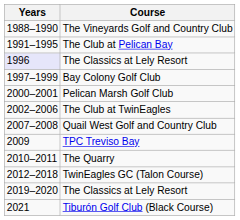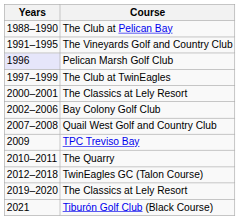(148, 28) The Vineyards Golf and Country Club -> (118, 28) The Club at Pelican Bay
(118, 45) The Club at Pelican Bay -> (148, 45) The Vineyards Golf and Country Club
(125, 61) The Classics at Lely Resort -> (118, 61) Pelican Marsh Golf Club
(112, 77) Bay Colony Golf Club -> (117, 77) The Club at TwinEagles
(118, 93) Pelican Marsh Golf Club -> (125, 93) The Classics at Lely Resort
(117, 110) The Club at TwinEagles -> (112, 110) Bay Colony Golf Club
